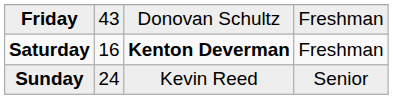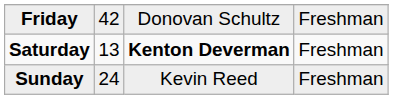(109, 19) 43 -> (109, 19) 42
(109, 49) 16 -> (109, 49) 13
(341, 79) Senior -> (341, 79) Freshman
